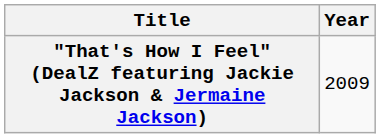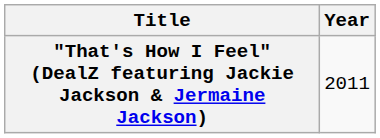(347, 85) 2009 -> (347, 85) 2011
